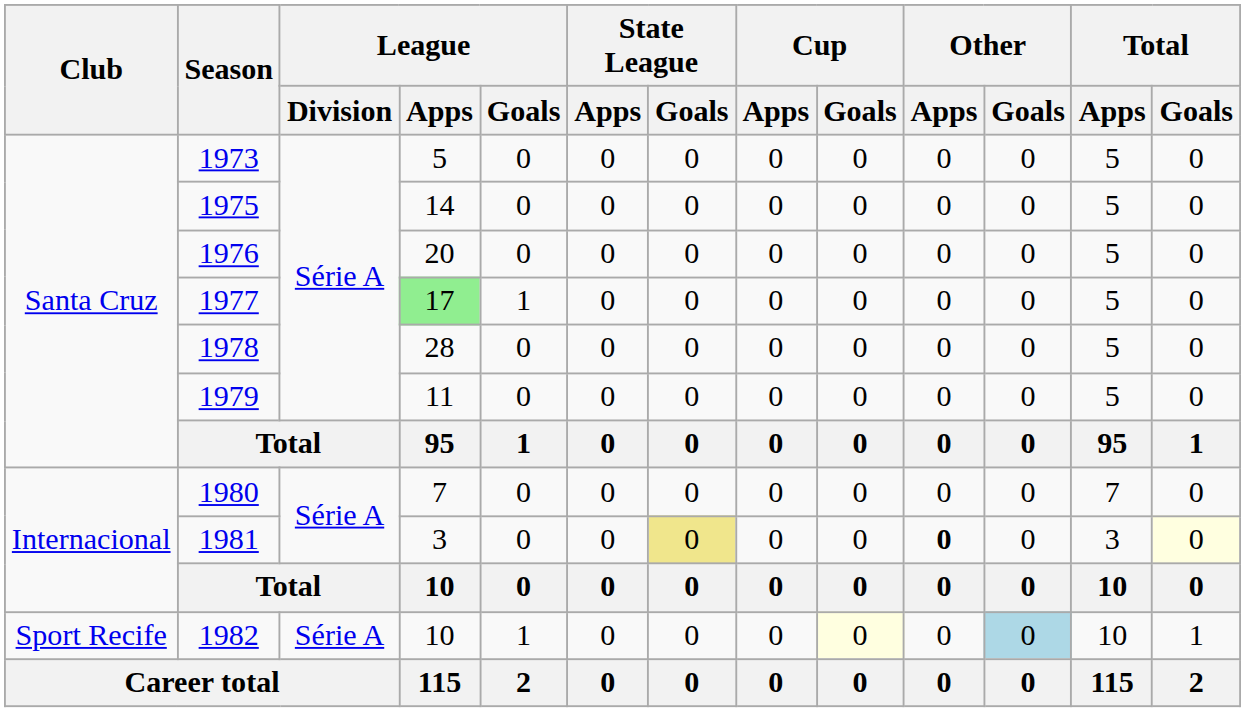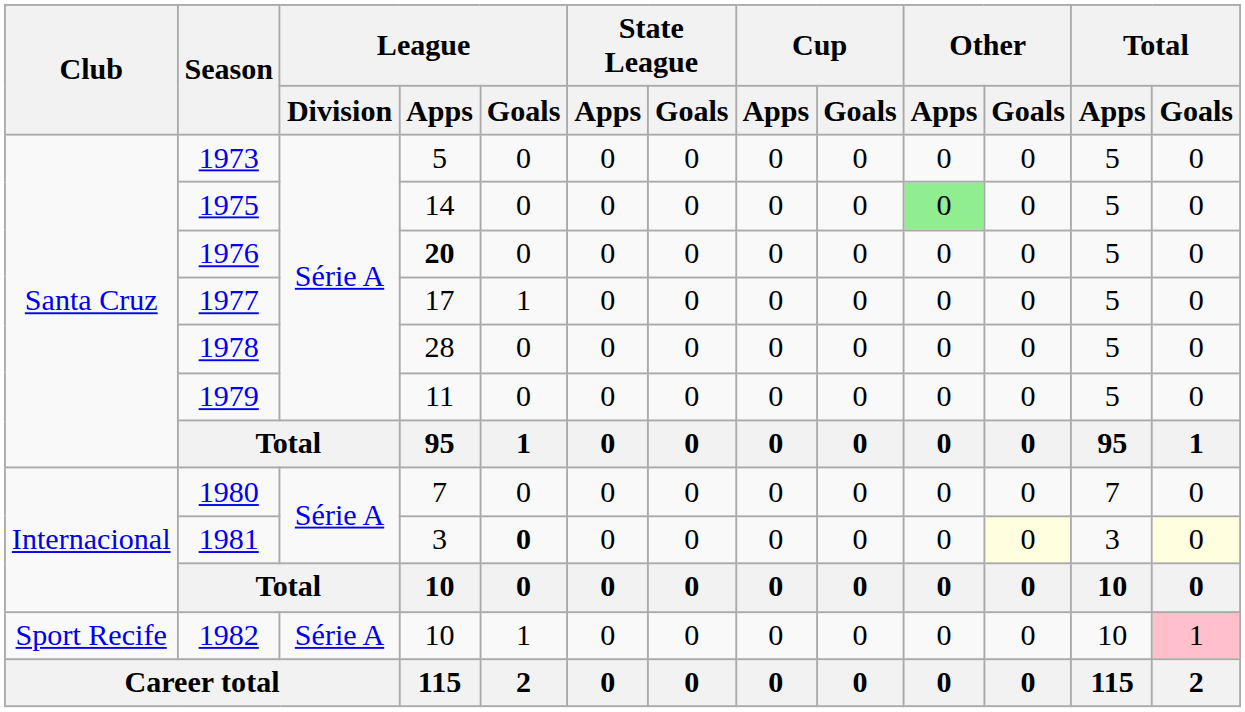(944, 205) no background -> (944, 205) lightgreen background
(439, 253) normal -> (439, 253) bold
(439, 300) lightgreen background -> (439, 300) no background
(524, 539) normal -> (524, 539) bold
(692, 539) khaki background -> (692, 539) no background
(944, 539) bold -> (944, 539) normal
(1028, 539) no background -> (1028, 539) lightyellow background
(860, 634) lightyellow background -> (860, 634) no background
(1028, 634) lightblue background -> (1028, 634) no background
(1196, 634) no background -> (1196, 634) pink background
